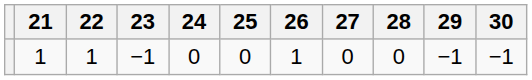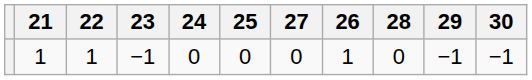columns swapped: (296, 21) <-> (348, 21)
